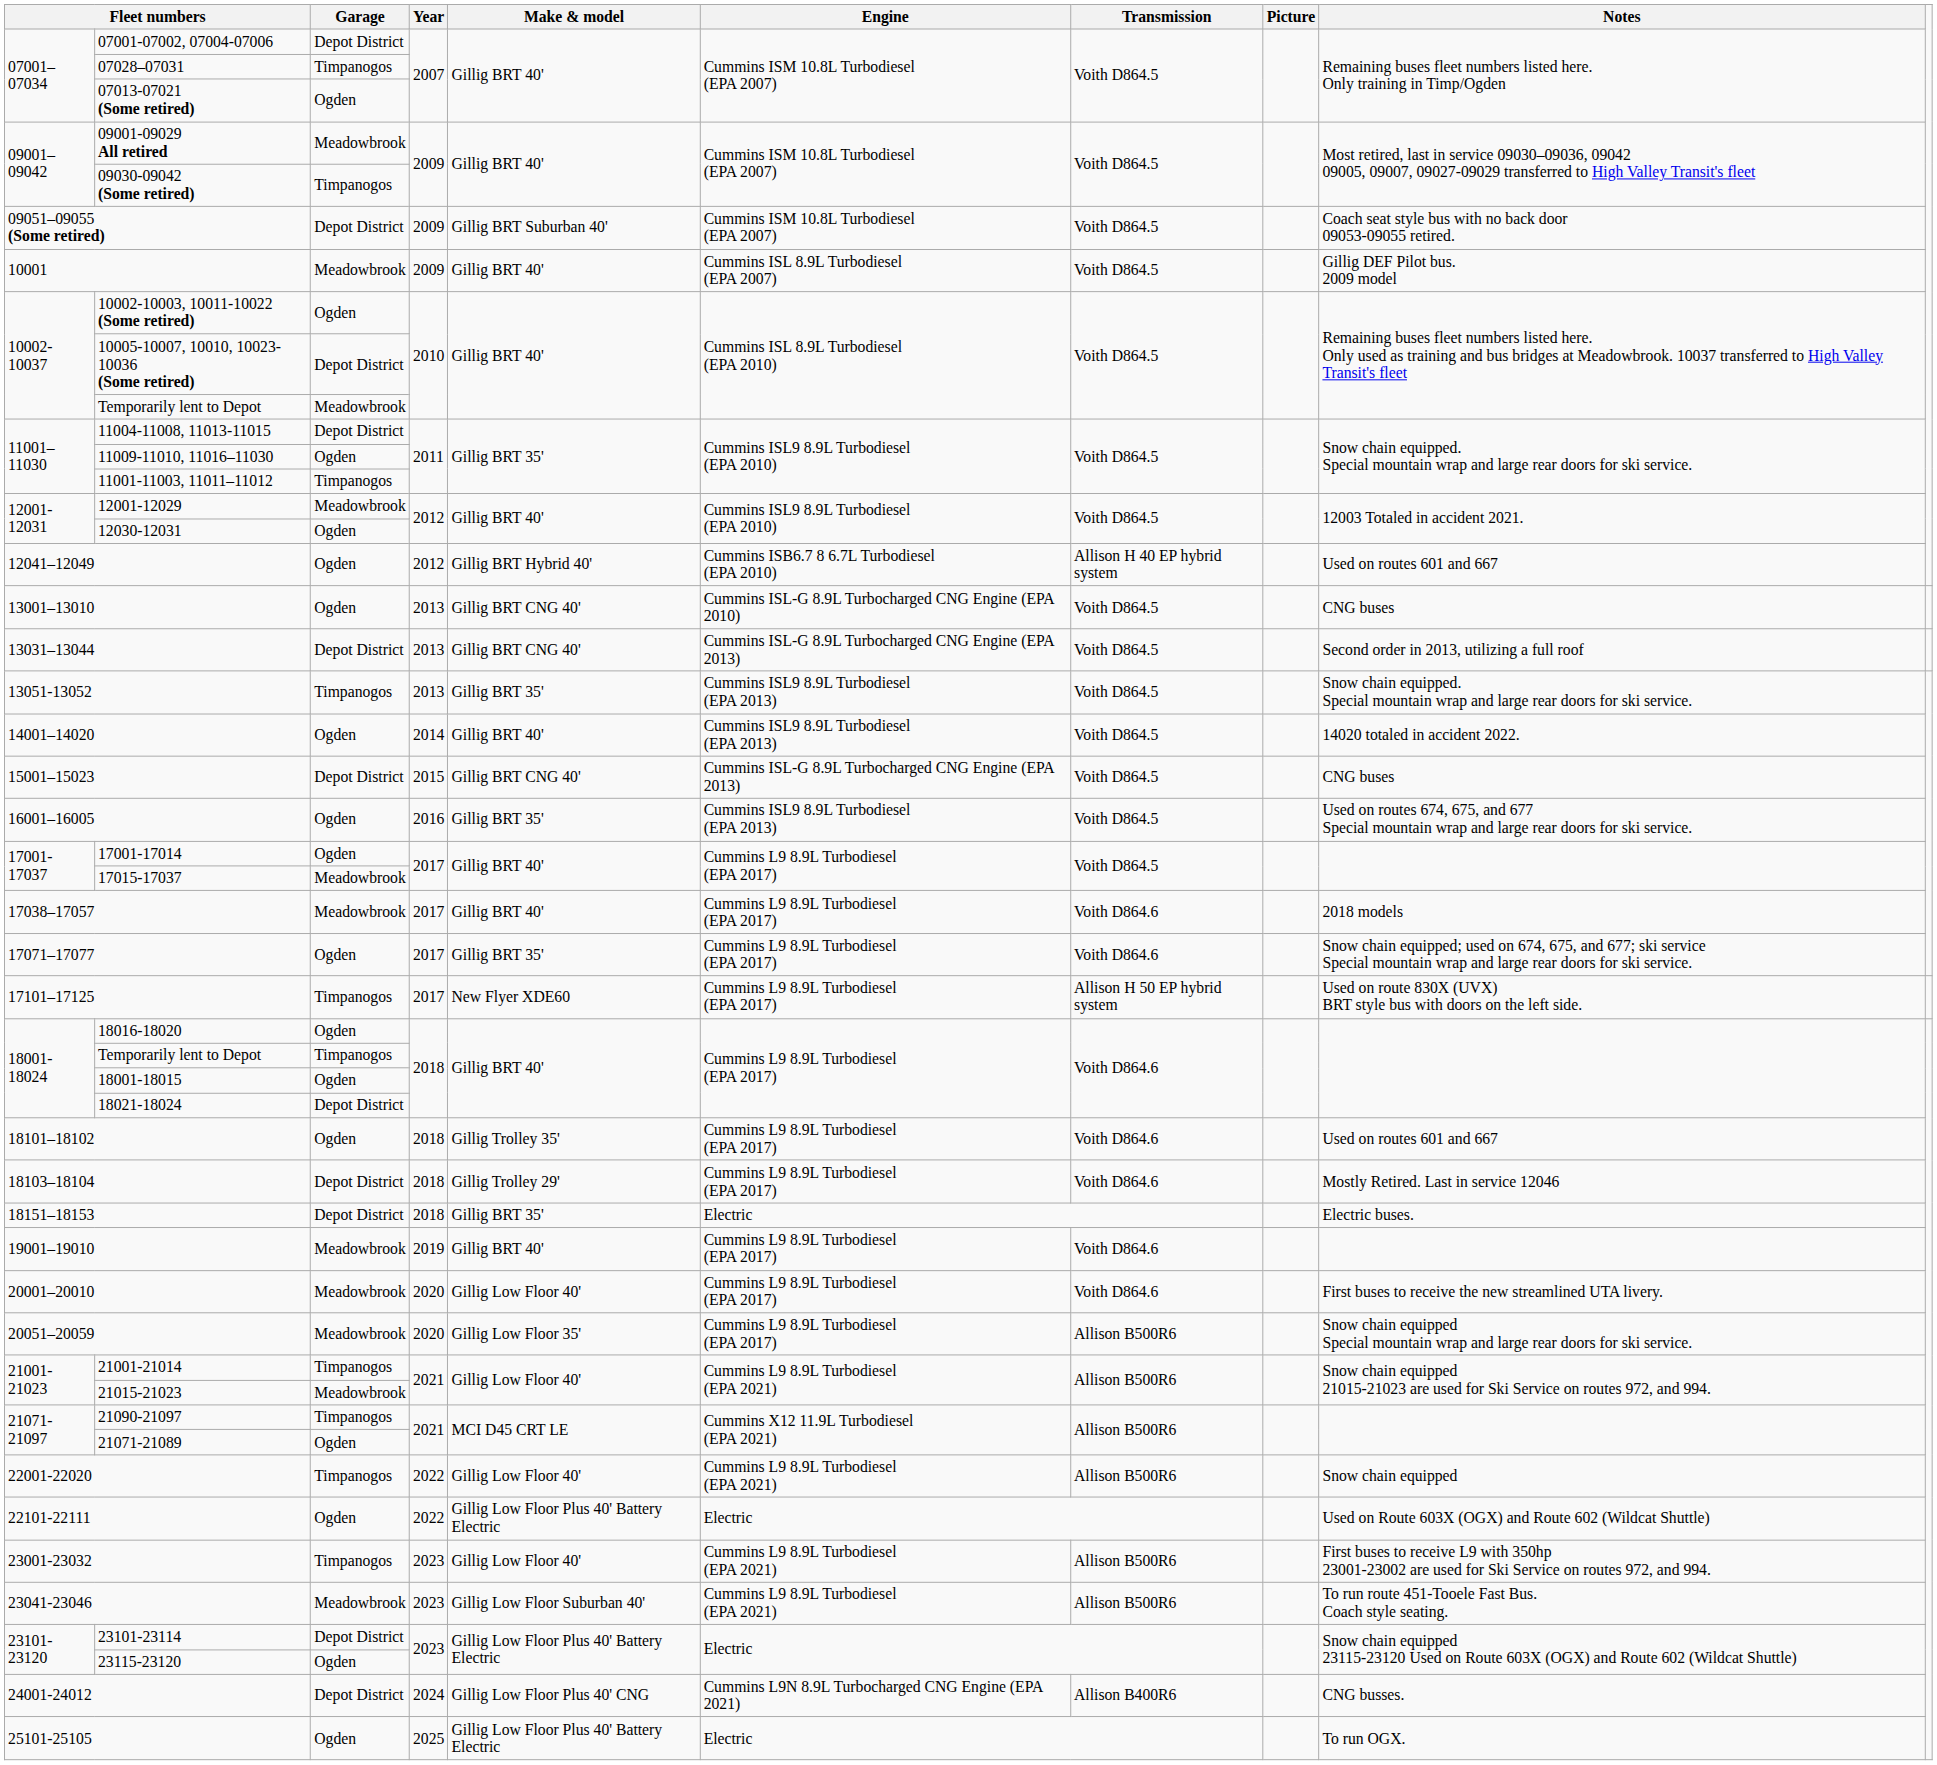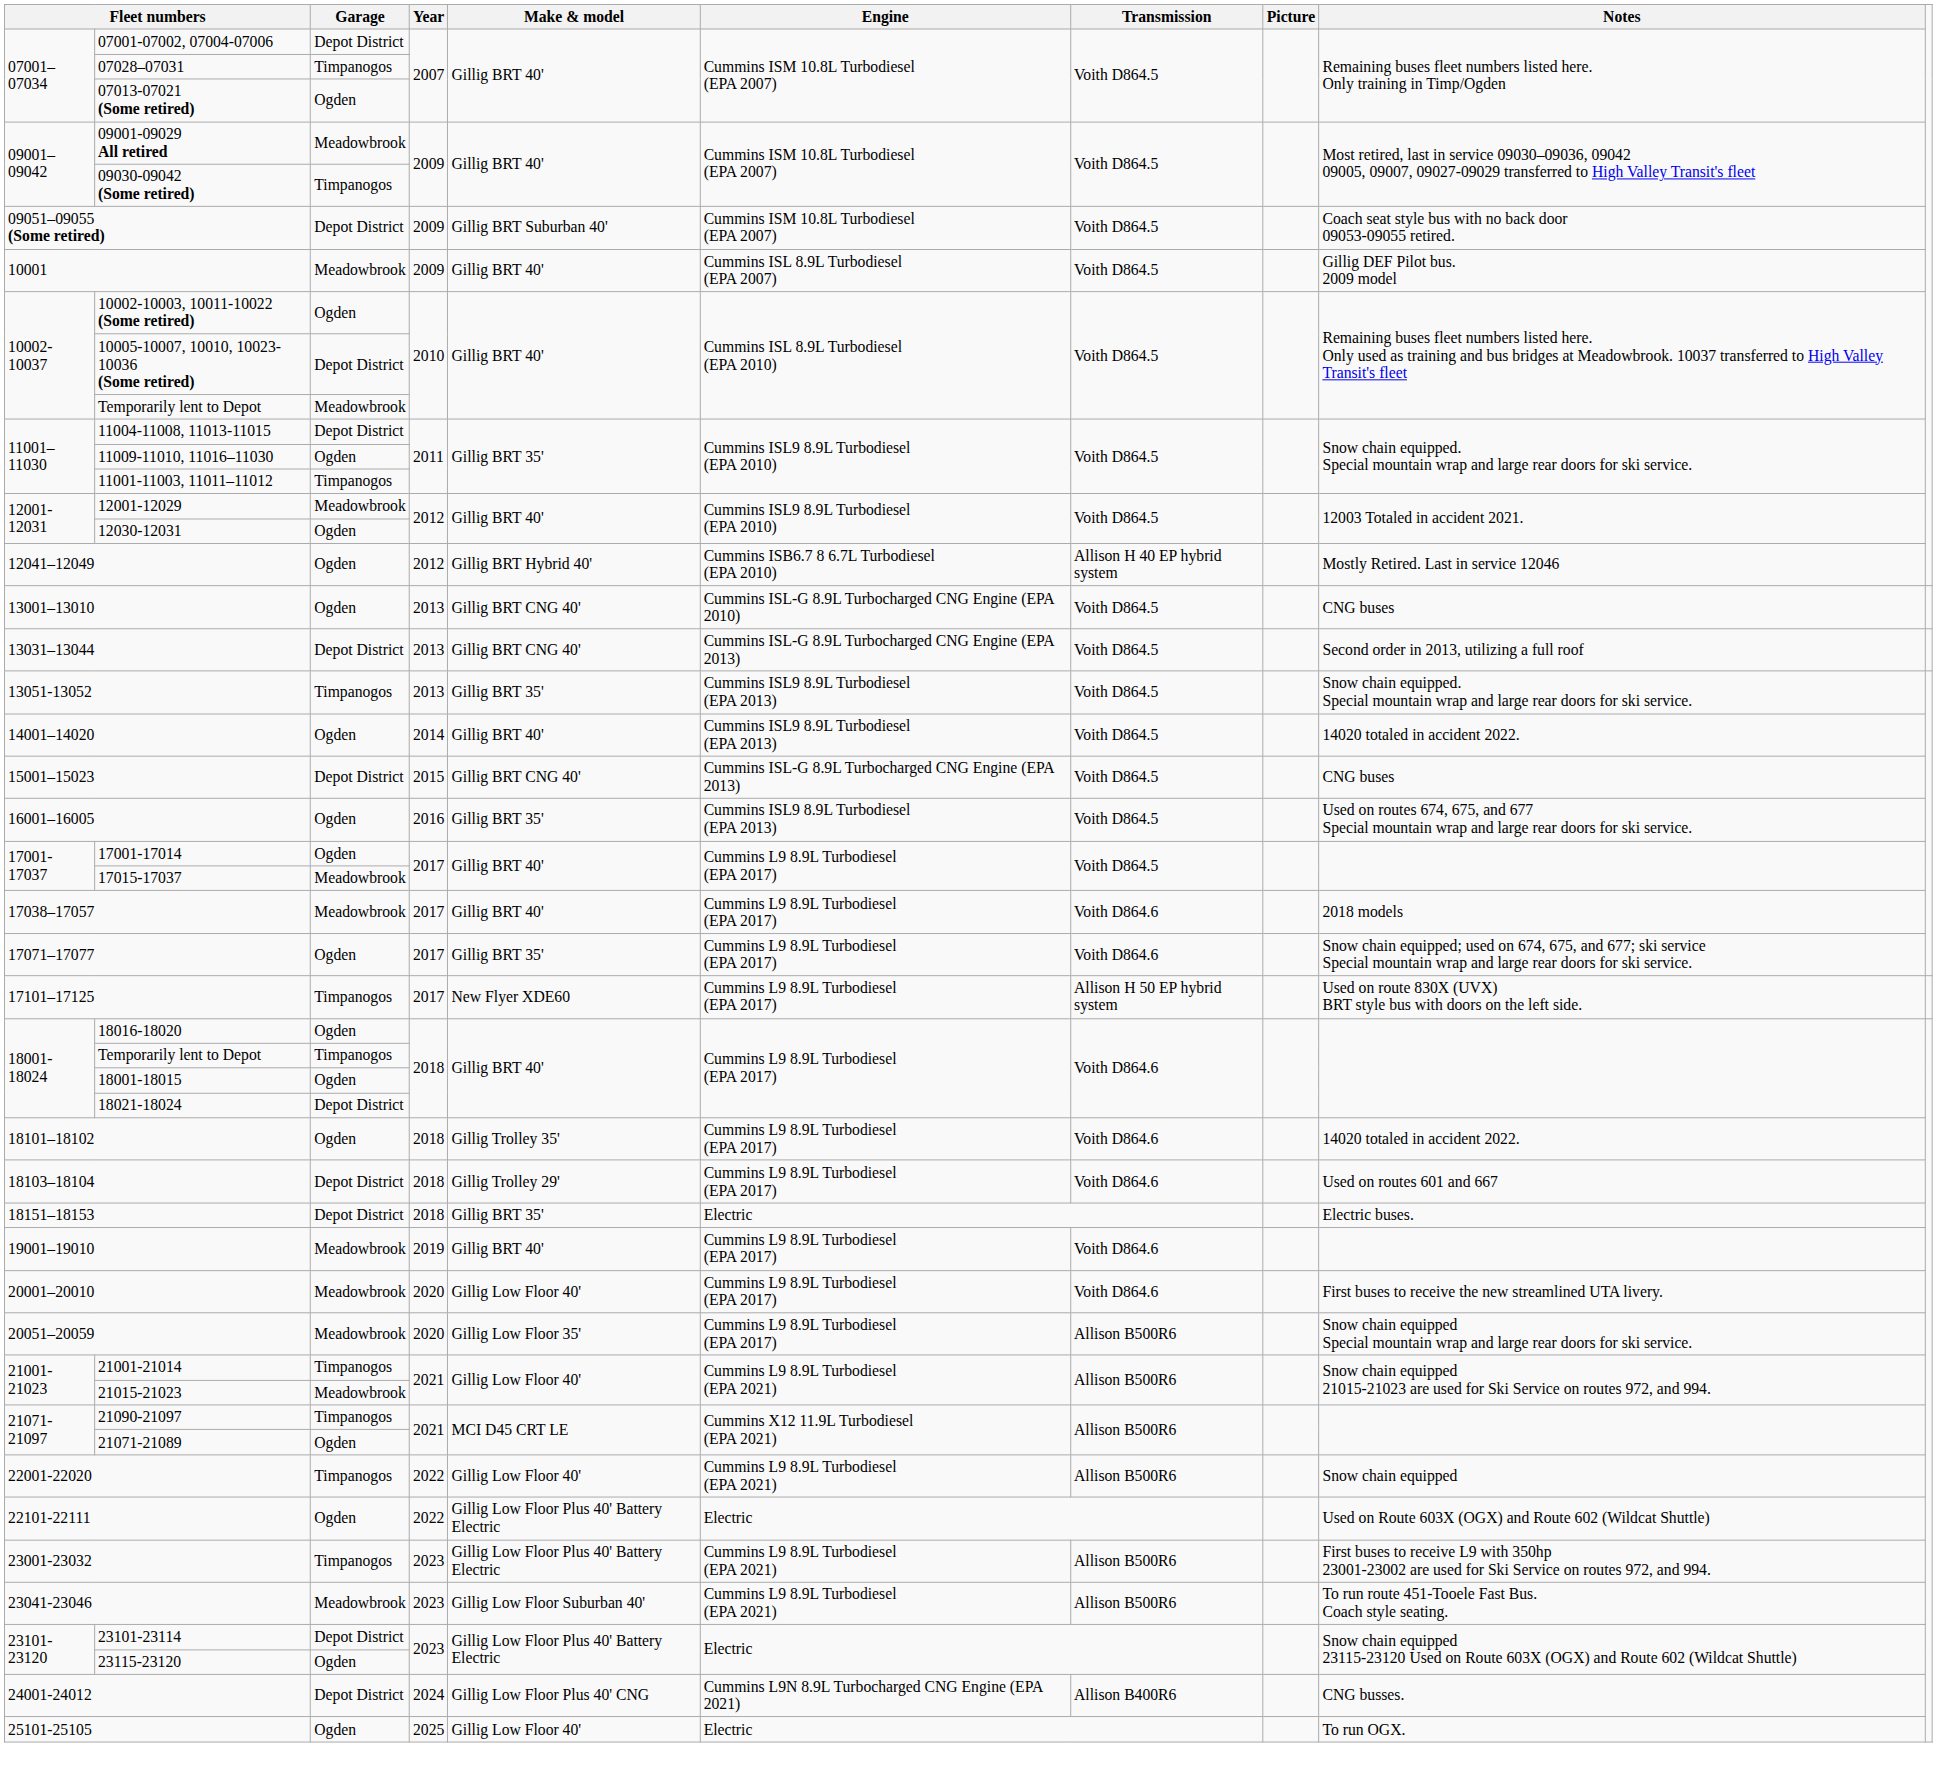(1410, 564) Used on routes 601 and 667 -> (1441, 564) Mostly Retired. Last in service 12046
(1410, 1139) Used on routes 601 and 667 -> (1421, 1139) 14020 totaled in accident 2022.
(1441, 1181) Mostly Retired. Last in service 12046 -> (1410, 1181) Used on routes 601 and 667
(516, 1560) Gillig Low Floor 40' -> (557, 1560) Gillig Low Floor Plus 40' Battery Electric
(557, 1738) Gillig Low Floor Plus 40' Battery Electric -> (516, 1729) Gillig Low Floor 40'
